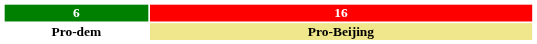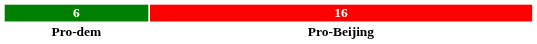(341, 31) khaki background -> (341, 31) no background
